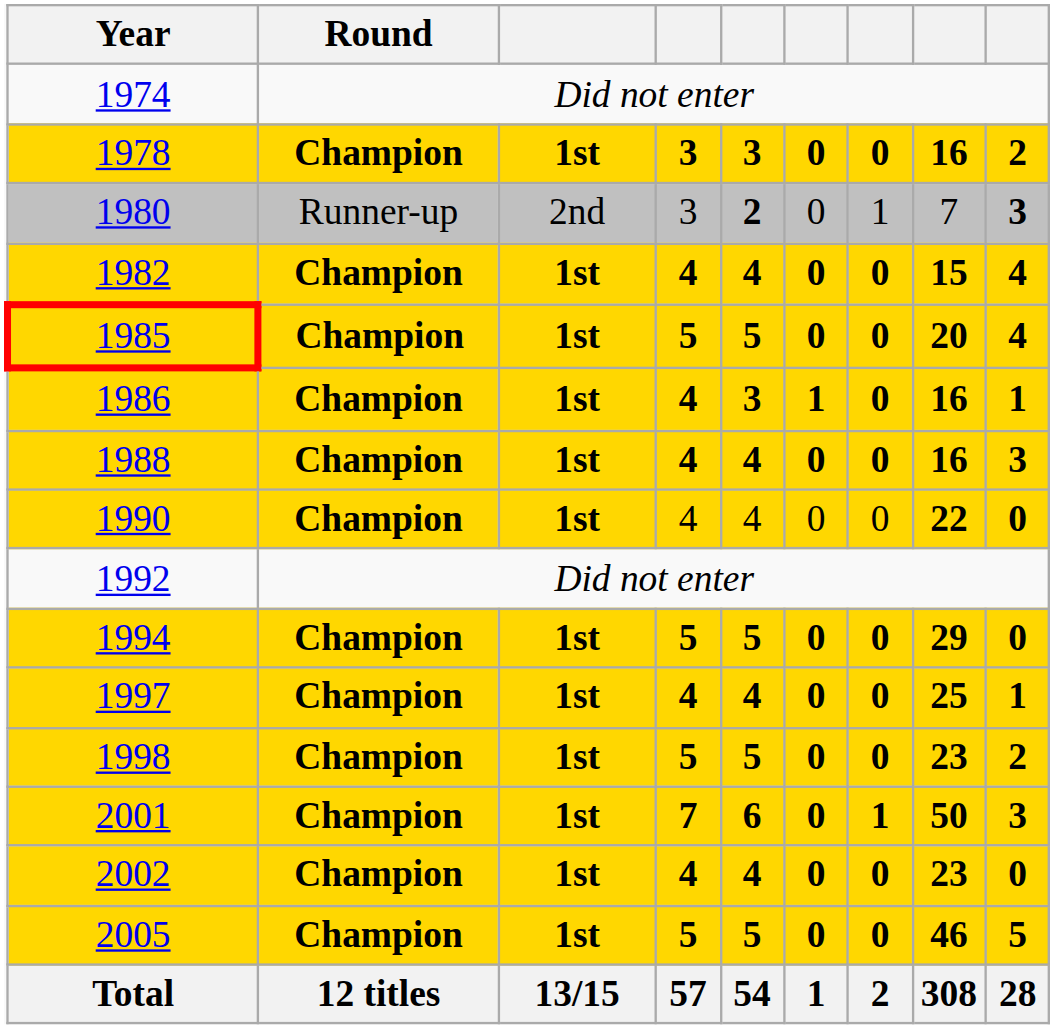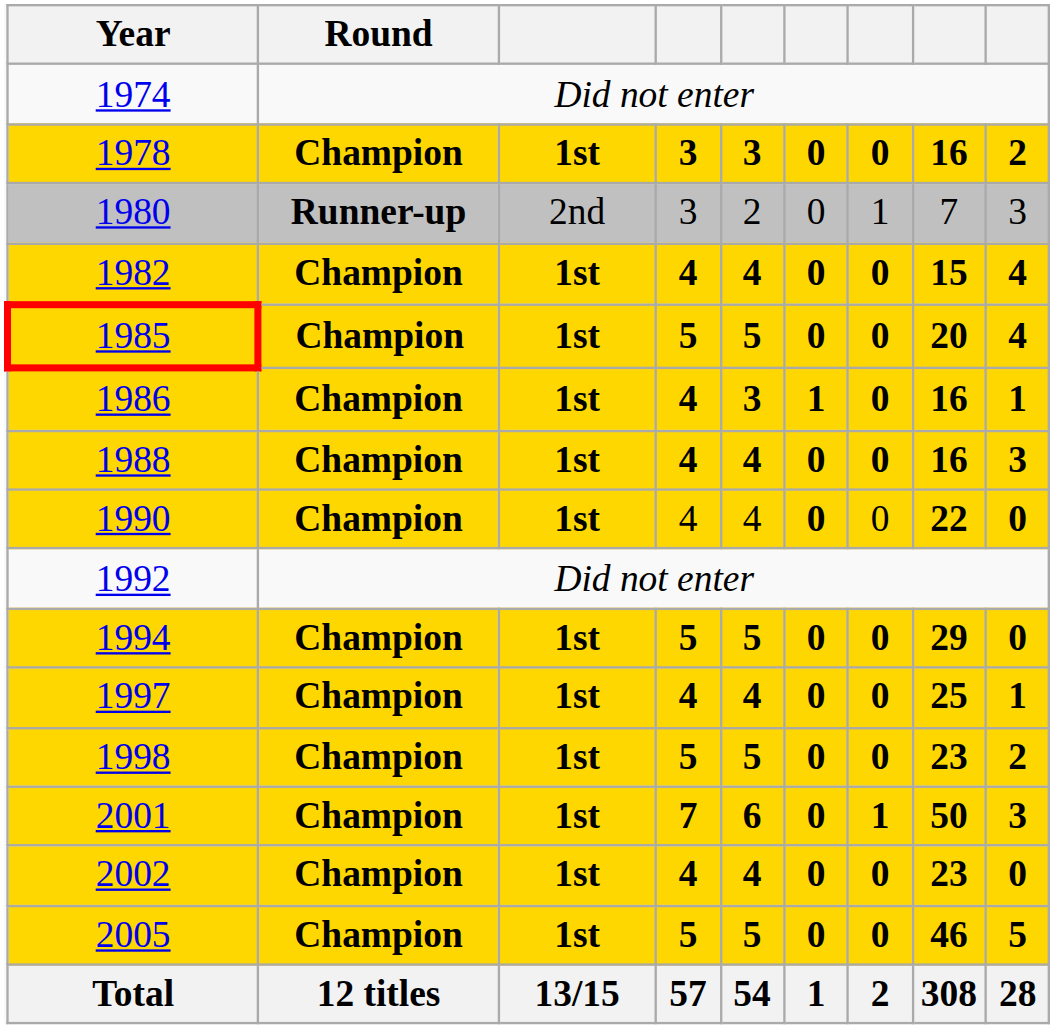(379, 212) normal -> (379, 212) bold
(752, 212) bold -> (752, 212) normal
(1018, 212) bold -> (1018, 212) normal
(816, 518) normal -> (816, 518) bold
